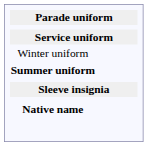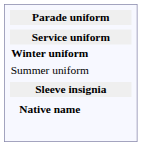(53, 53) normal -> (50, 53) bold
(53, 70) bold -> (50, 70) normal
